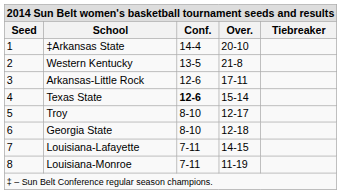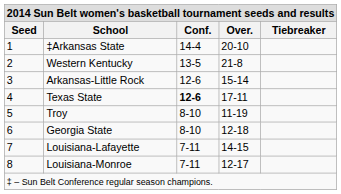(235, 81) 17-11 -> (235, 81) 15-14
(235, 97) 15-14 -> (235, 97) 17-11
(235, 114) 12-17 -> (235, 114) 11-19
(235, 165) 11-19 -> (235, 165) 12-17
